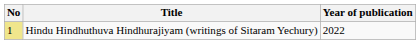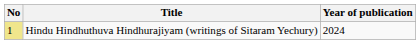(334, 30) 2022 -> (334, 30) 2024
